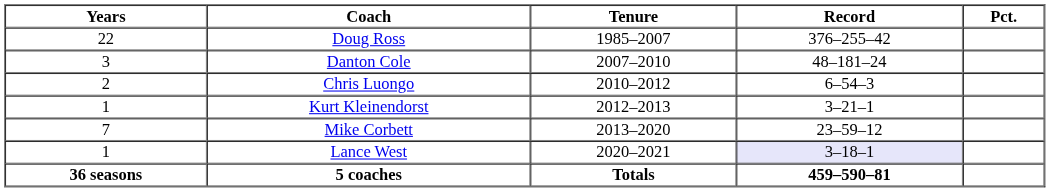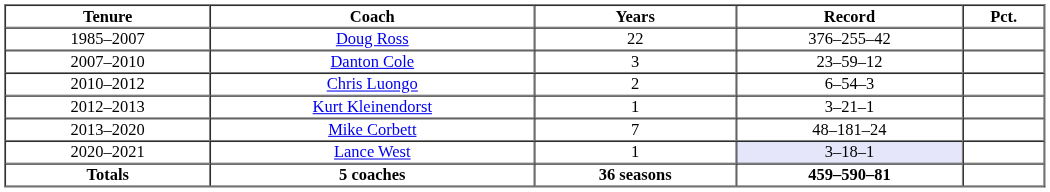columns swapped: (633, 16) <-> (106, 16)
(849, 61) 48–181–24 -> (849, 61) 23–59–12
(849, 129) 23–59–12 -> (849, 129) 48–181–24
